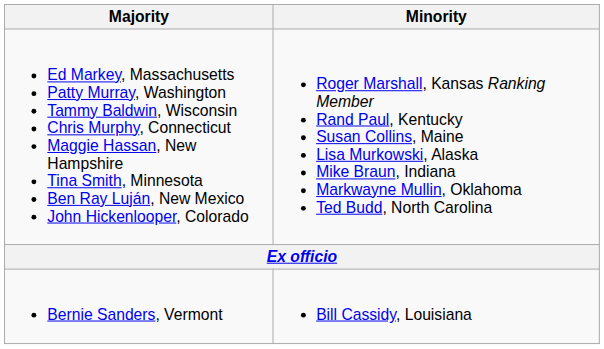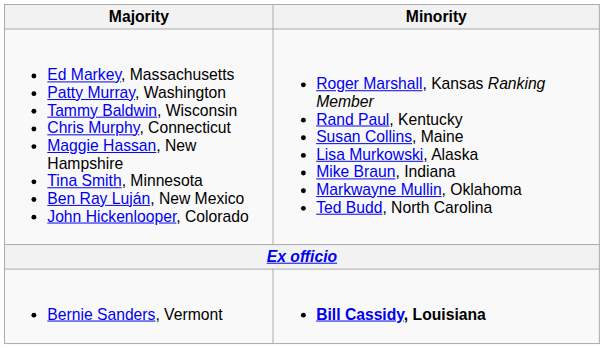(436, 315) normal -> (436, 315) bold
